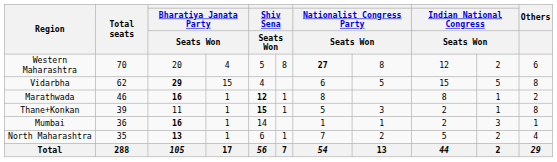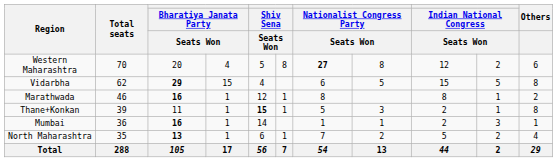(262, 97) bold -> (262, 97) normal
